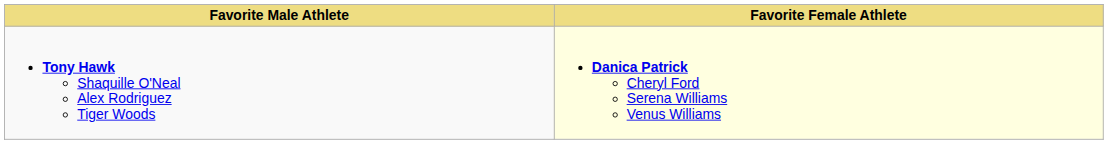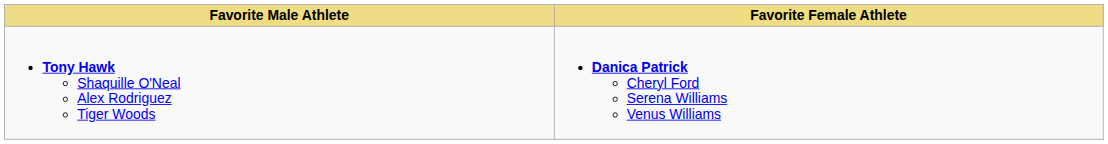(829, 91) lightyellow background -> (829, 91) no background
